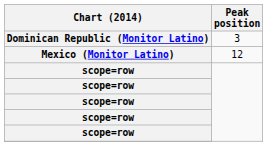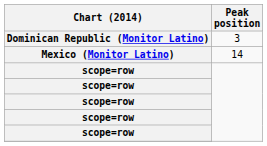(237, 55) 12 -> (237, 55) 14
